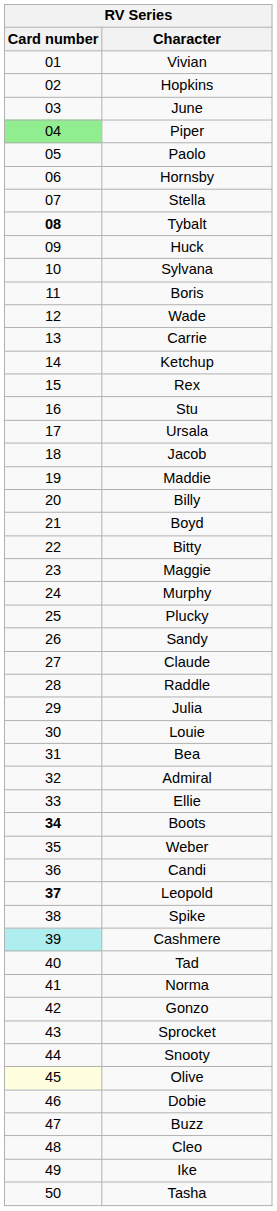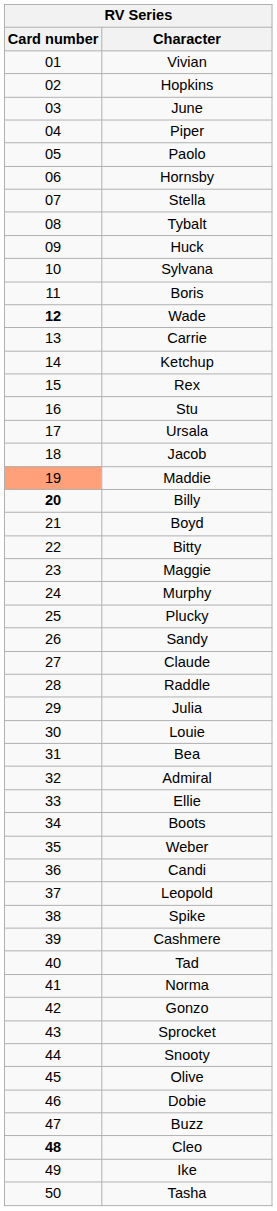(53, 131) lightgreen background -> (53, 131) no background
(53, 223) bold -> (53, 223) normal
(53, 316) normal -> (53, 316) bold
(53, 477) no background -> (53, 477) lightsalmon background
(53, 500) normal -> (53, 500) bold
(53, 824) bold -> (53, 824) normal
(53, 893) bold -> (53, 893) normal
(53, 939) paleturquoise background -> (53, 939) no background
(53, 1078) lightyellow background -> (53, 1078) no background
(53, 1147) normal -> (53, 1147) bold
